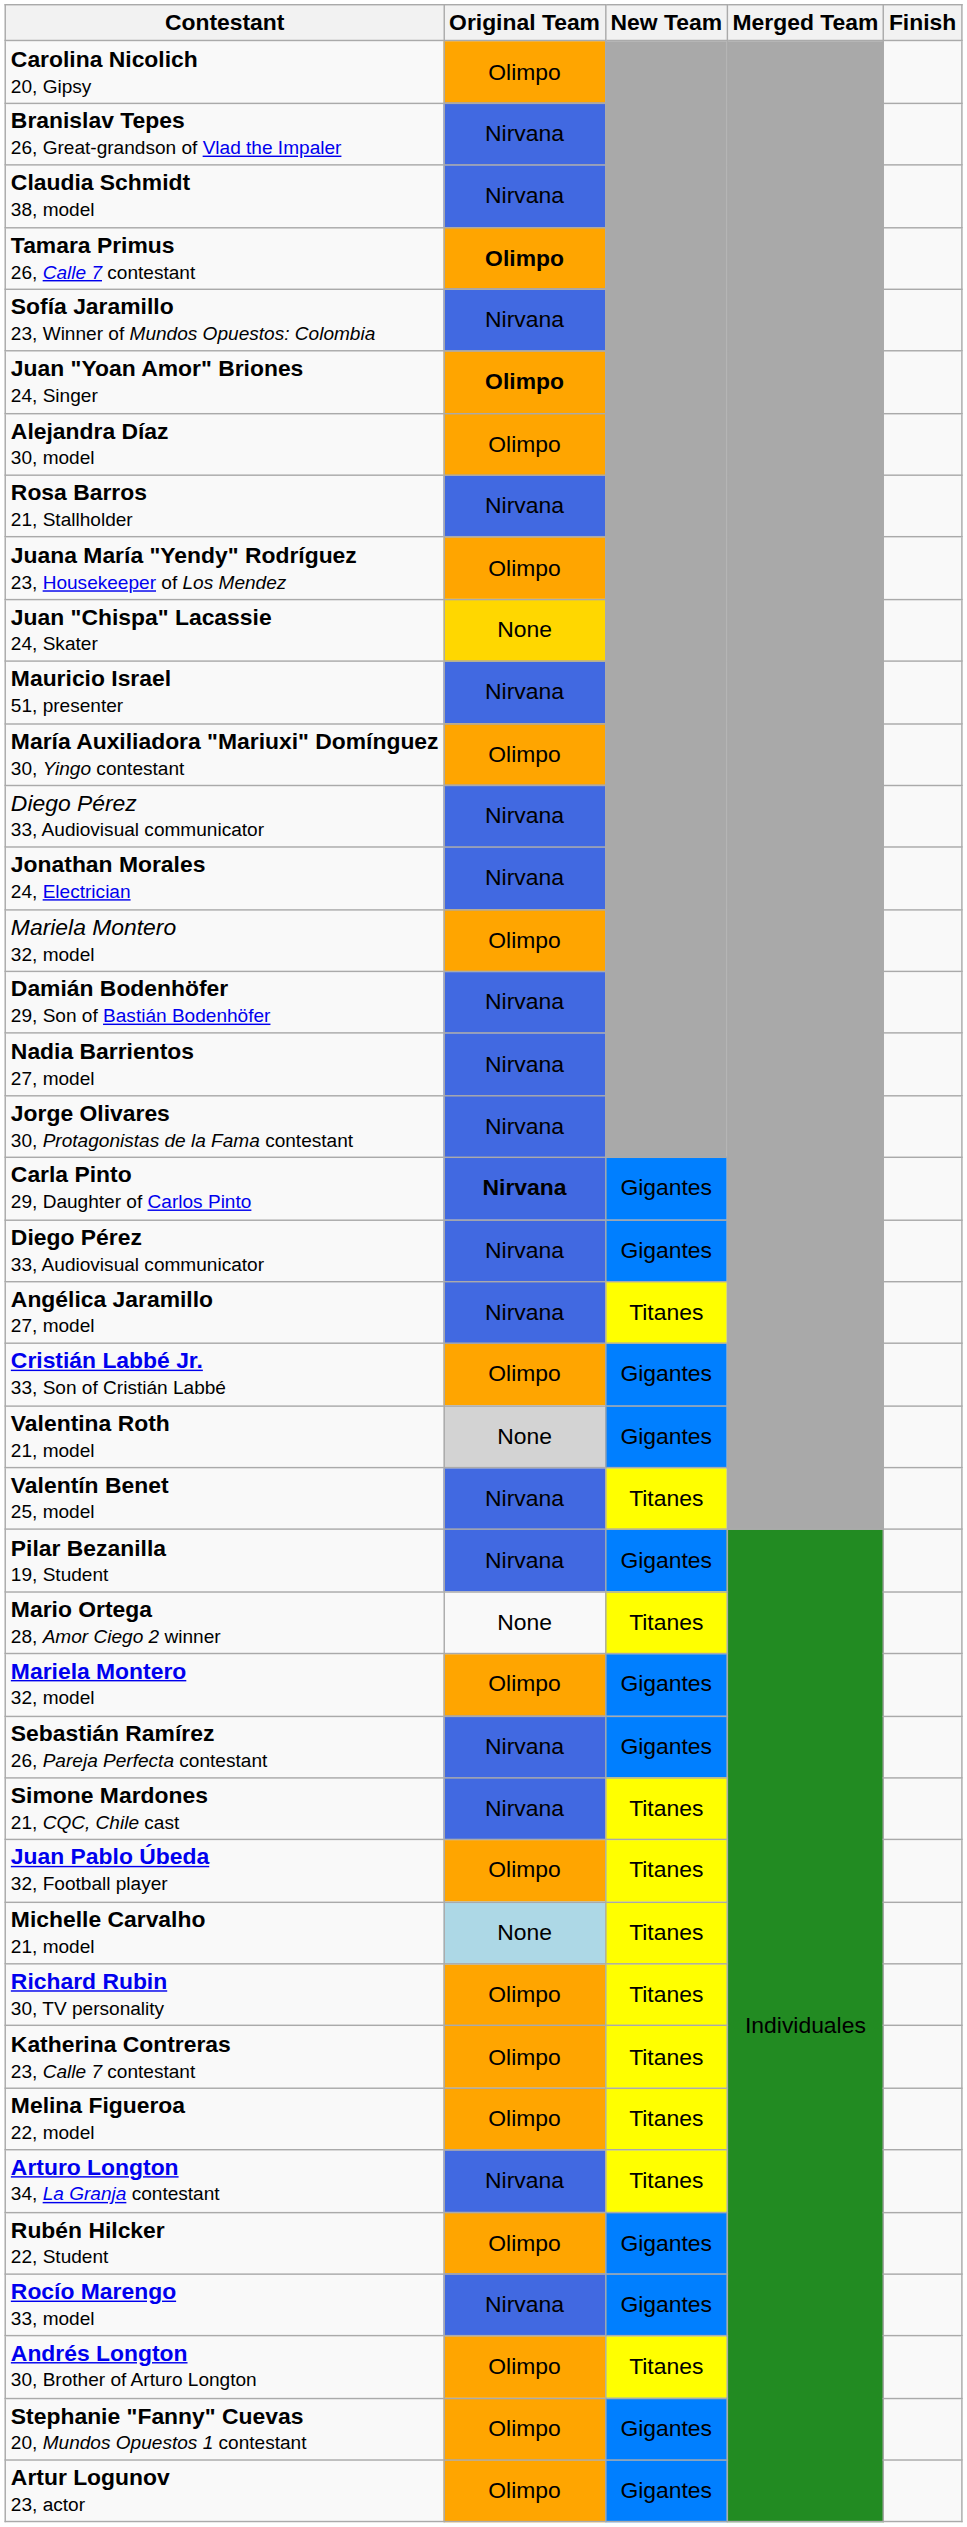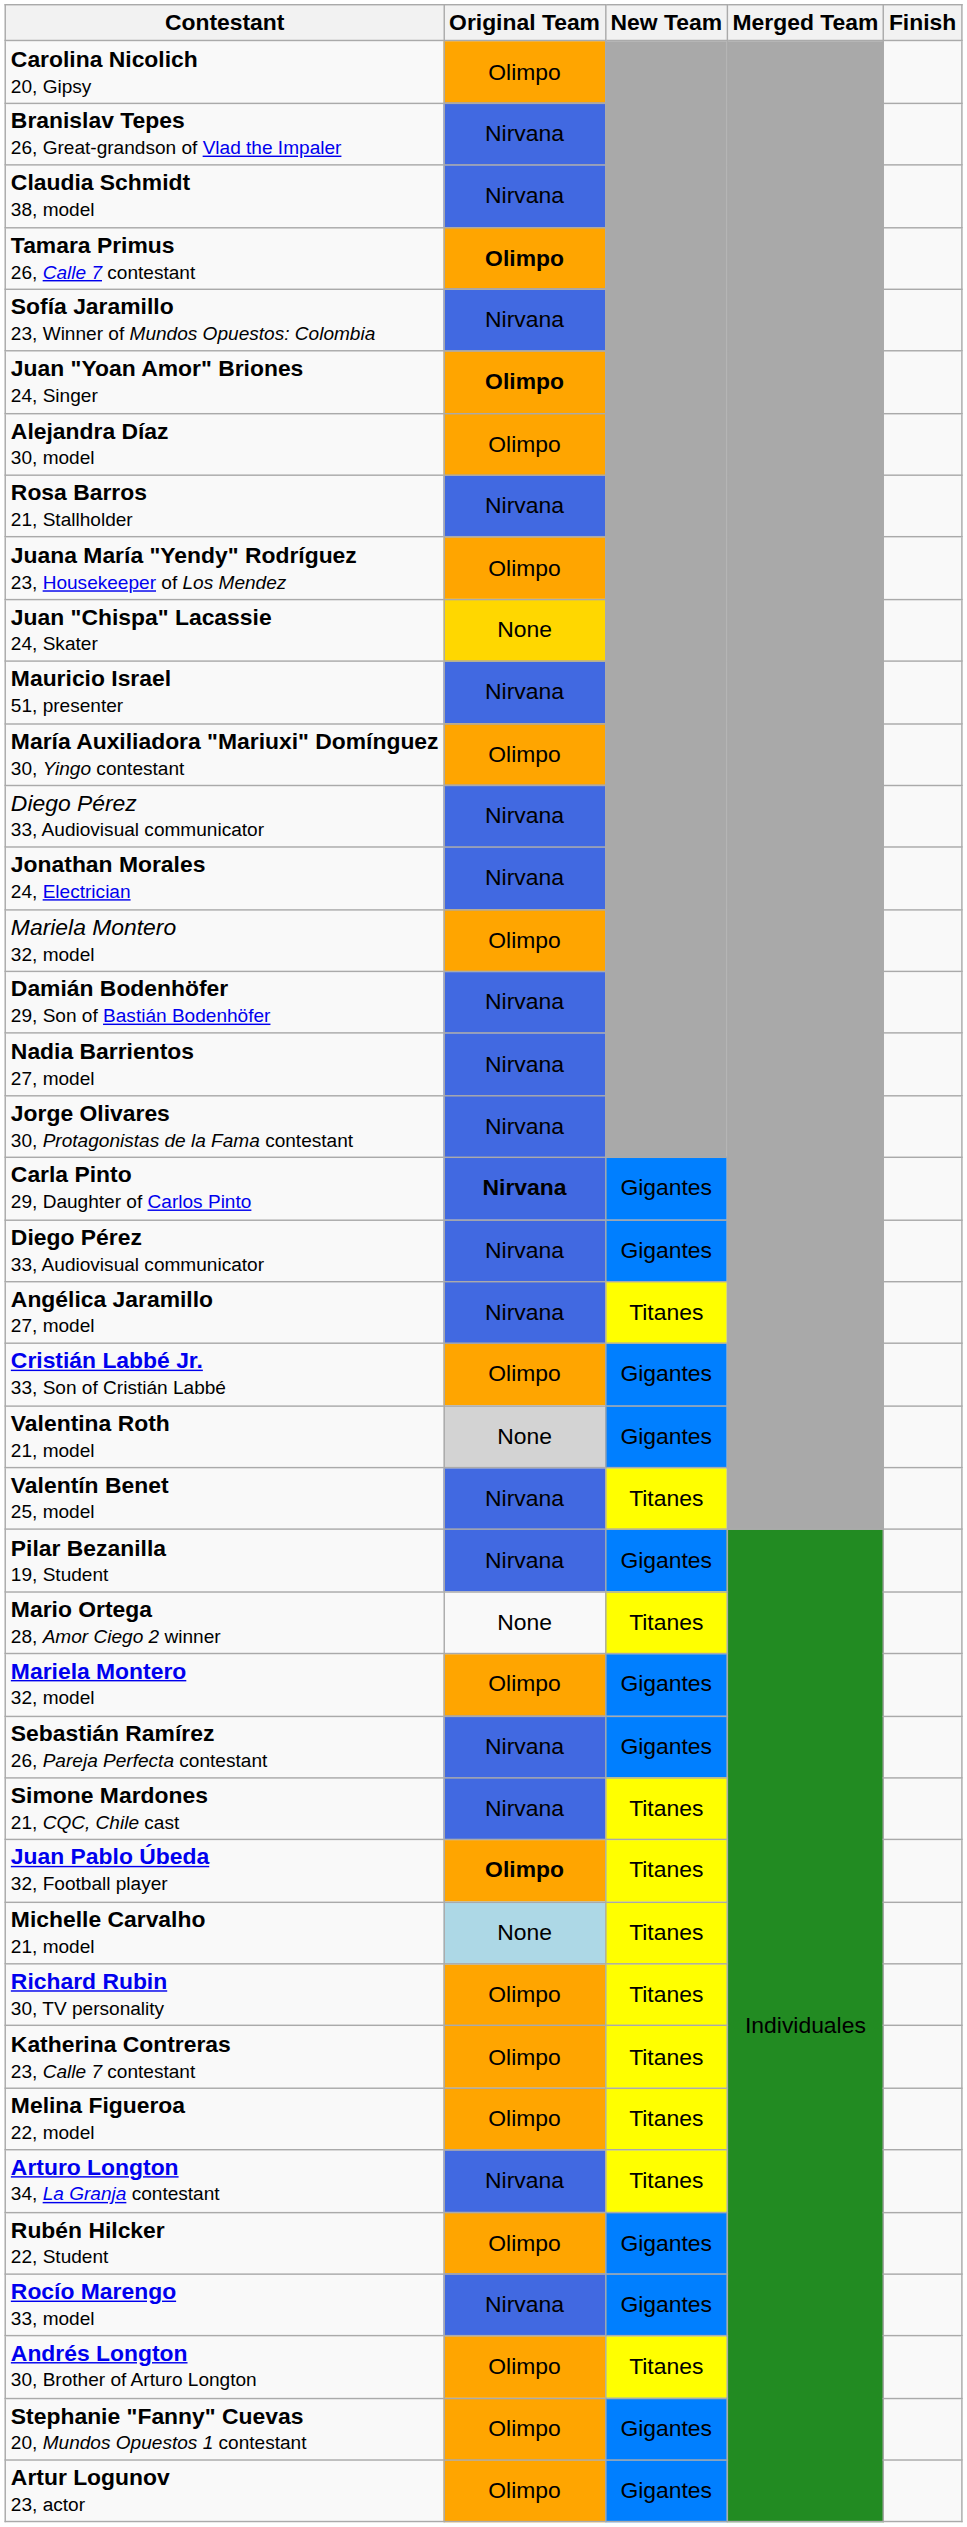(525, 1870) normal -> (525, 1870) bold
